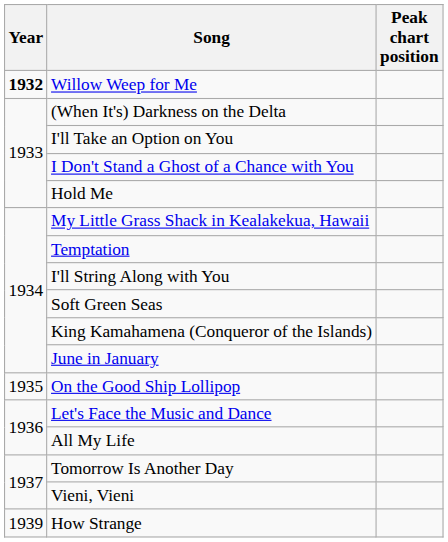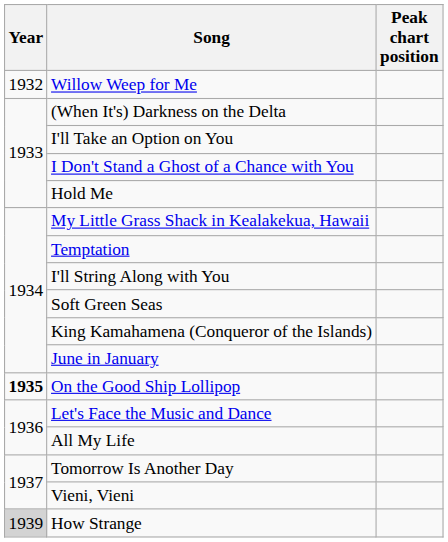(26, 84) bold -> (26, 84) normal
(26, 385) normal -> (26, 385) bold
(26, 522) no background -> (26, 522) lightgrey background
